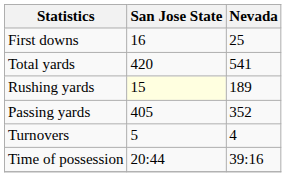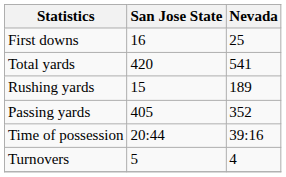(138, 87) lightyellow background -> (138, 87) no background
rows swapped: (39, 135) <-> (66, 159)
